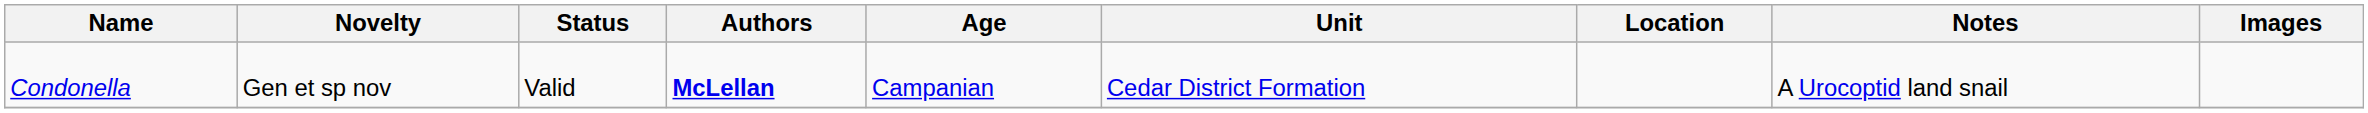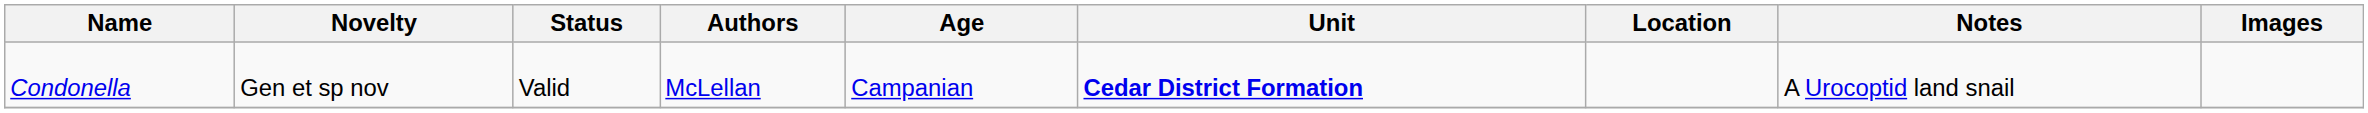(724, 88) bold -> (713, 88) normal
(1236, 88) normal -> (1223, 88) bold
